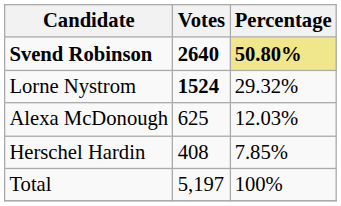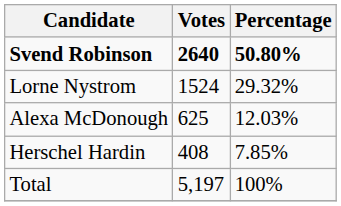(268, 53) khaki background -> (268, 53) no background
(198, 86) bold -> (198, 86) normal
